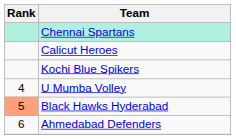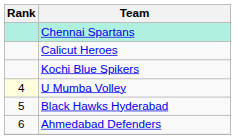(21, 87) no background -> (21, 87) lightyellow background
(21, 106) lightsalmon background -> (21, 106) no background
